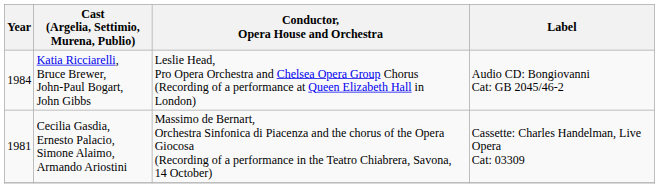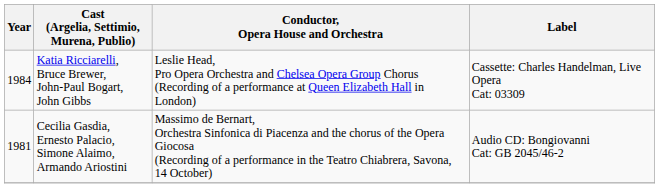(531, 80) Audio CD: Bongiovanni Cat: GB 2045/46-2 -> (556, 80) Cassette: Charles Handelman, Live Opera Cat: 03309
(556, 146) Cassette: Charles Handelman, Live Opera Cat: 03309 -> (531, 146) Audio CD: Bongiovanni Cat: GB 2045/46-2
